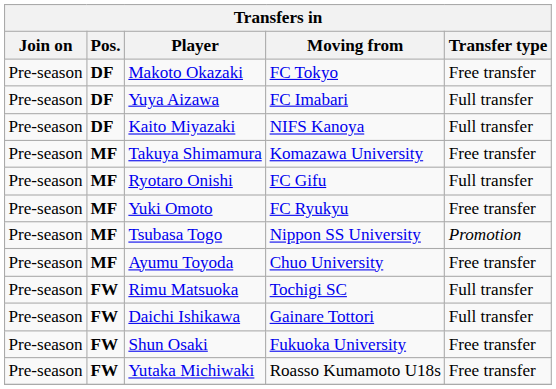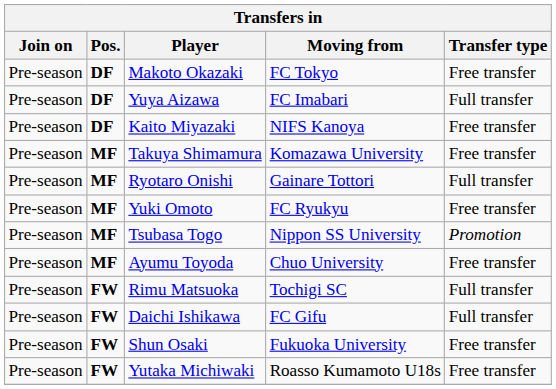(491, 126) Full transfer -> (492, 126) Free transfer
(298, 180) FC Gifu -> (322, 180) Gainare Tottori
(322, 316) Gainare Tottori -> (298, 316) FC Gifu
